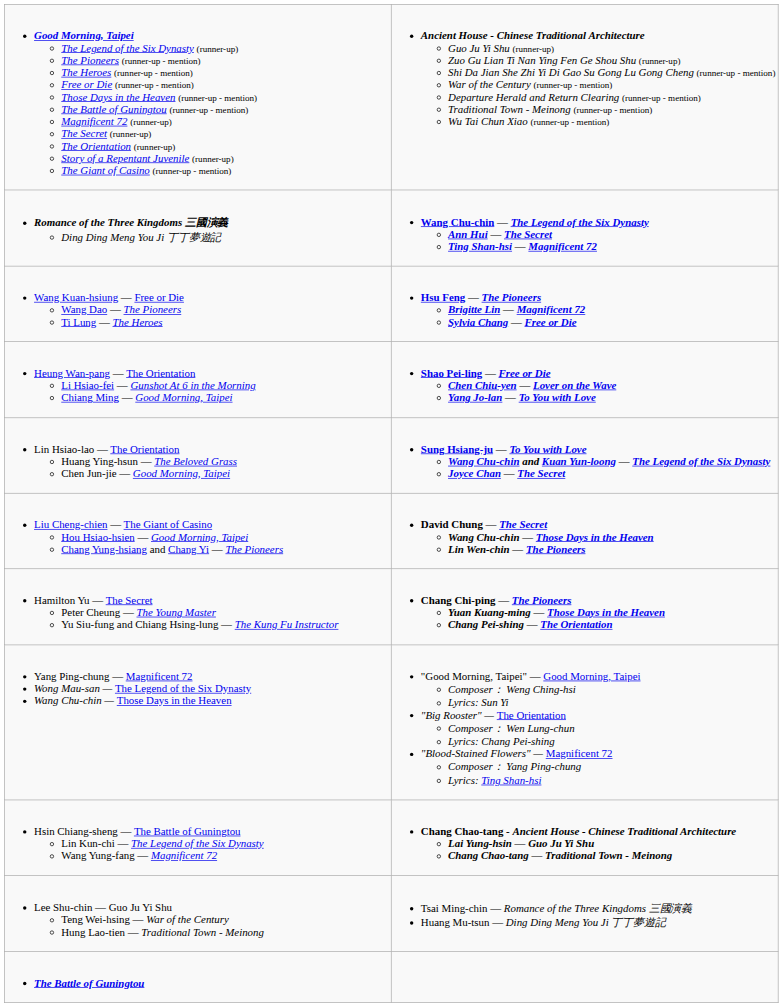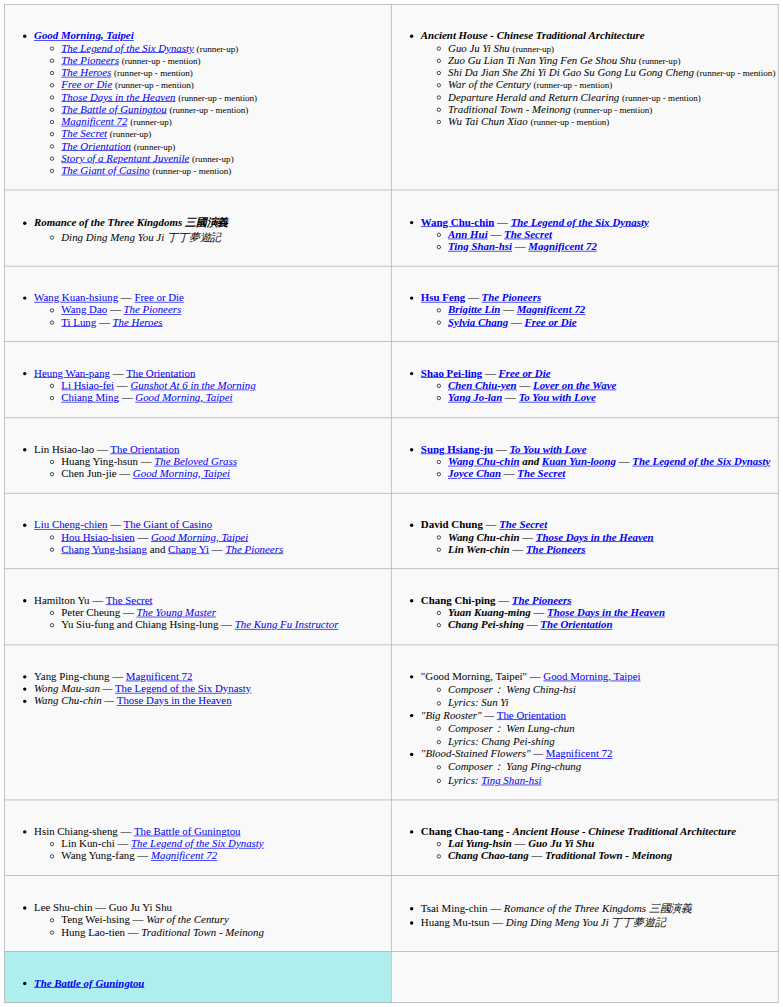(198, 983) no background -> (198, 983) paleturquoise background
